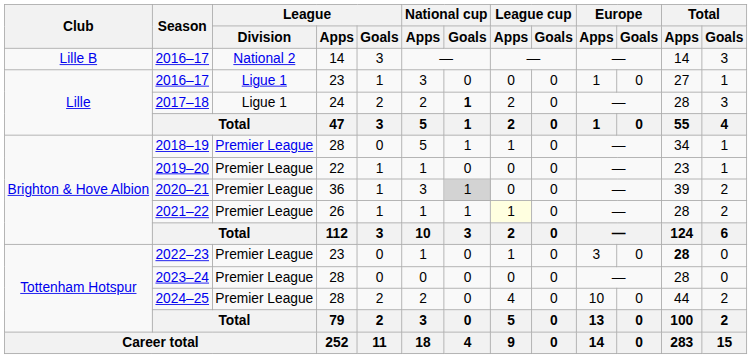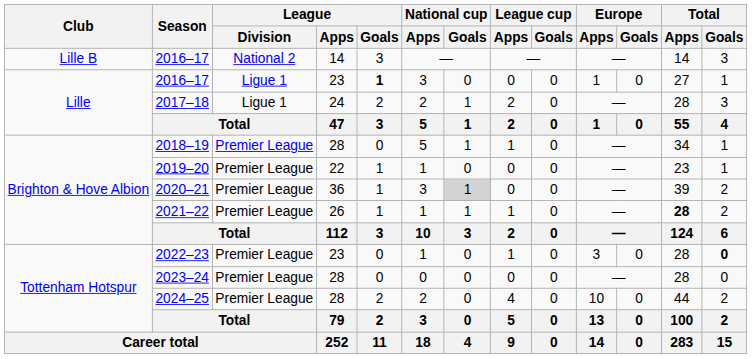(379, 80) normal -> (379, 80) bold
(467, 102) bold -> (467, 102) normal
(511, 211) lightyellow background -> (511, 211) no background
(682, 211) normal -> (682, 211) bold
(682, 255) bold -> (682, 255) normal
(724, 255) normal -> (724, 255) bold
